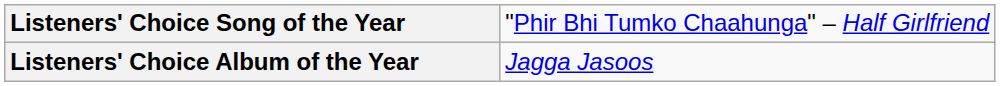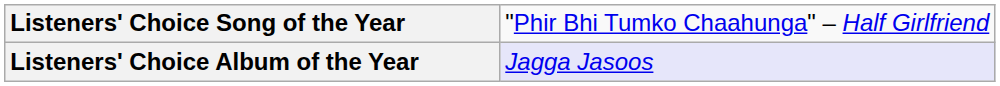(579, 61) no background -> (579, 61) lavender background
